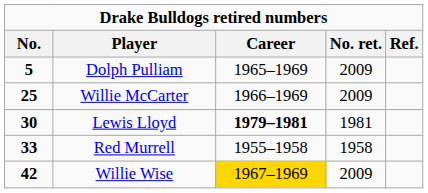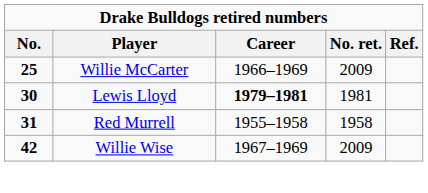- row: (134, 69)
(29, 148) 33 -> (29, 122) 31
(271, 174) gold background -> (271, 148) no background
